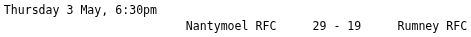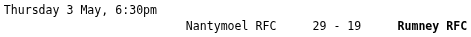(432, 26) normal -> (432, 26) bold
